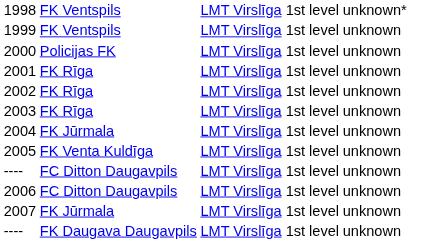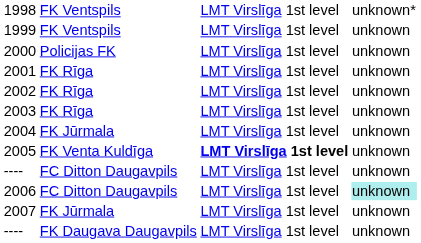(270, 151) normal -> (274, 151) bold
(372, 191) no background -> (381, 191) paleturquoise background
